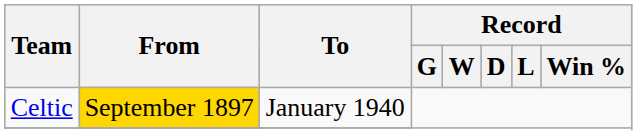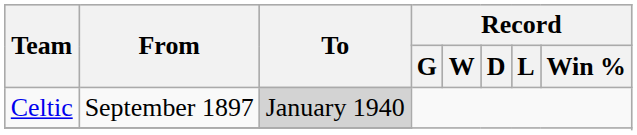(169, 107) gold background -> (169, 107) no background
(335, 107) no background -> (335, 107) lightgrey background
